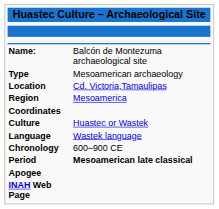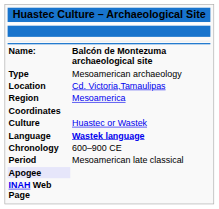(117, 56) normal -> (119, 56) bold
(107, 135) normal -> (108, 135) bold
(133, 160) bold -> (128, 160) normal
(25, 173) no background -> (25, 173) lavender background
